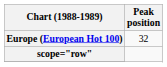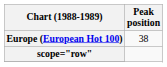(144, 38) 32 -> (144, 38) 38
